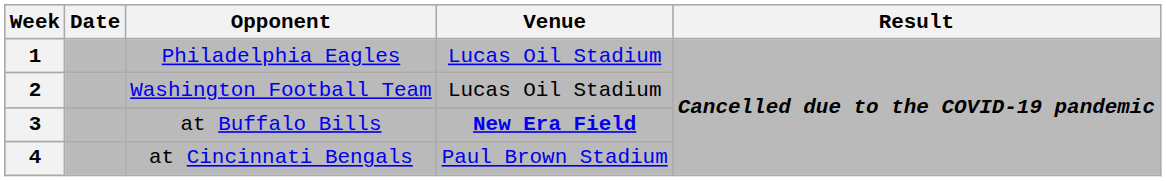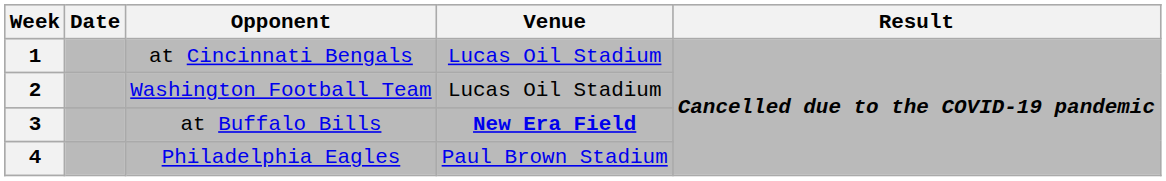(281, 56) Philadelphia Eagles -> (281, 56) at Cincinnati Bengals
(281, 158) at Cincinnati Bengals -> (281, 158) Philadelphia Eagles
